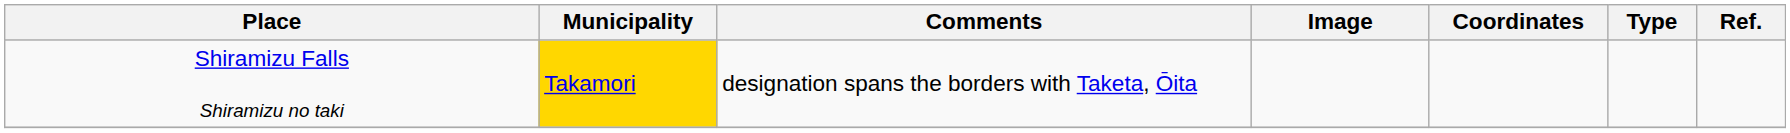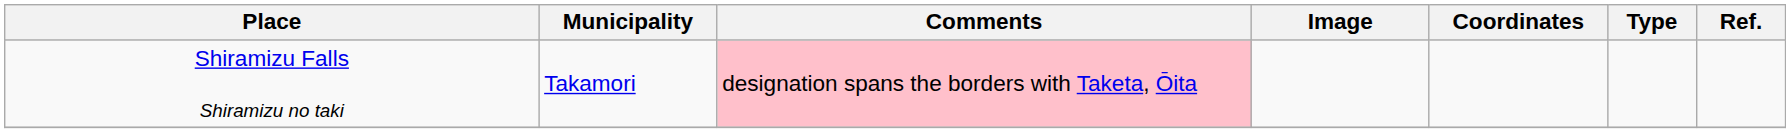(590, 83) gold background -> (590, 83) no background
(960, 83) no background -> (960, 83) pink background
